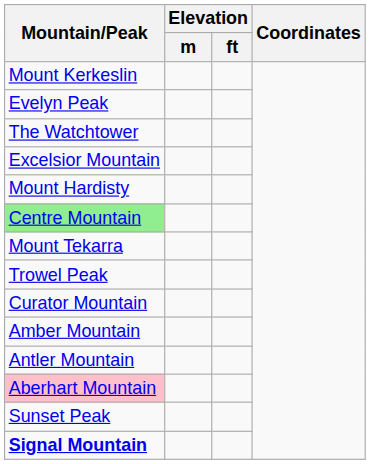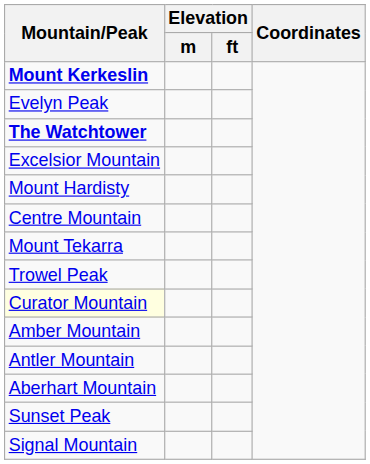(73, 75) normal -> (78, 75) bold
(74, 132) normal -> (78, 132) bold
(75, 217) lightgreen background -> (75, 217) no background
(78, 302) no background -> (78, 302) lightyellow background
(82, 388) pink background -> (82, 388) no background
(78, 445) bold -> (73, 445) normal
